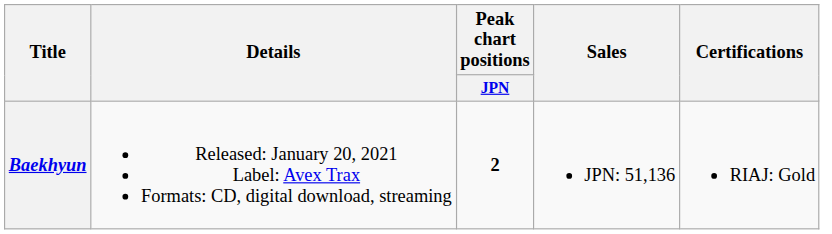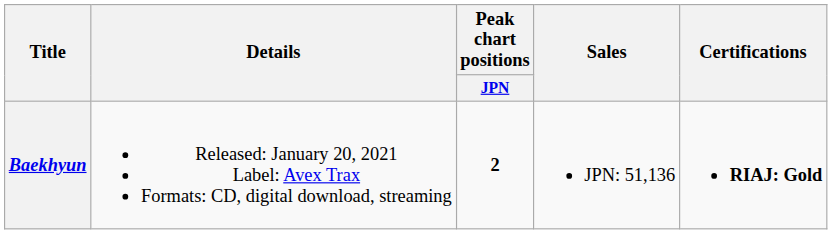(749, 175) normal -> (753, 175) bold
